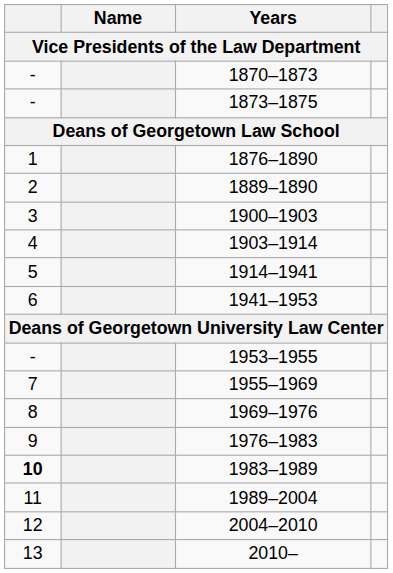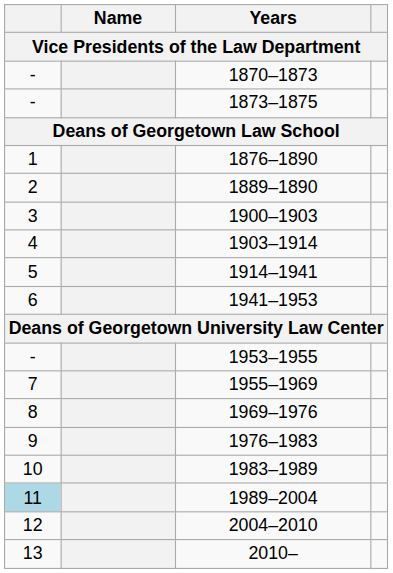(33, 469) bold -> (33, 469) normal
(33, 497) no background -> (33, 497) lightblue background
